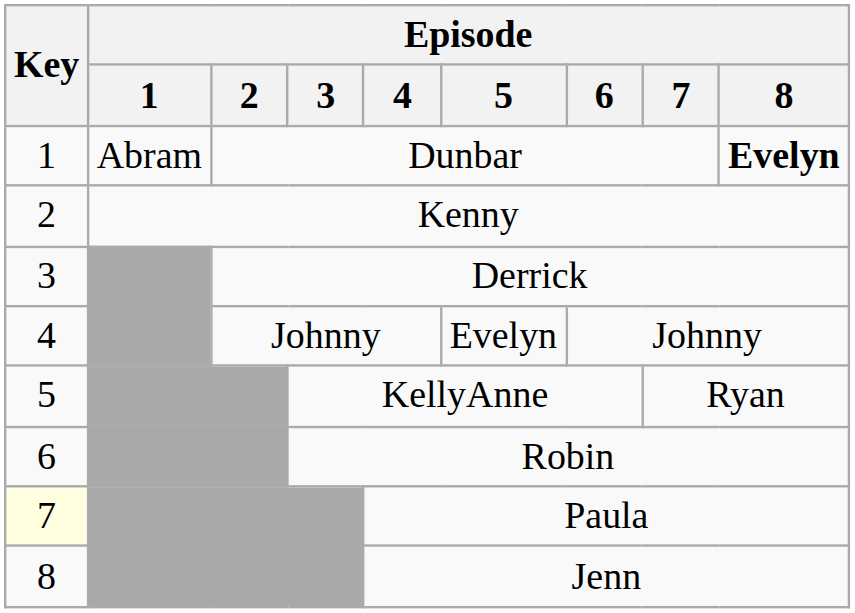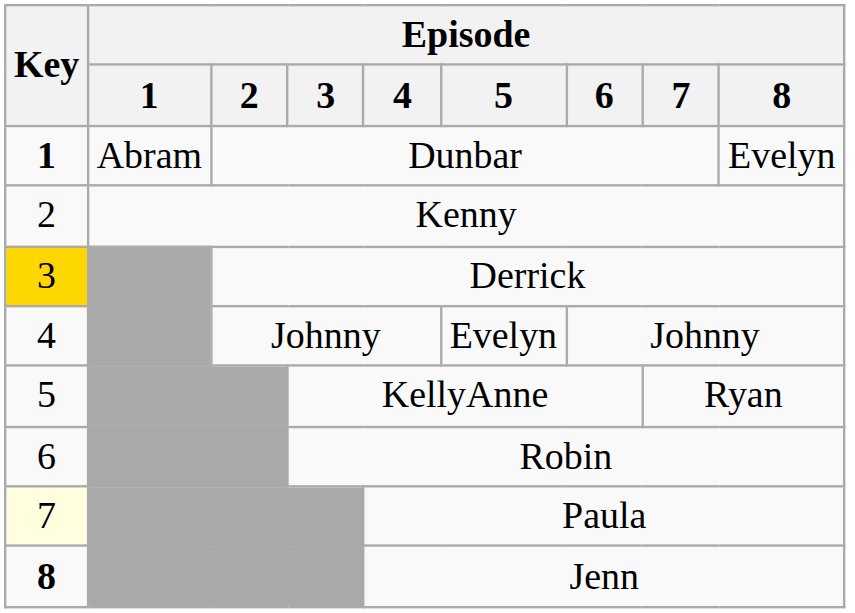(47, 154) normal -> (47, 154) bold
(784, 154) bold -> (782, 154) normal
(47, 275) no background -> (47, 275) gold background
(47, 575) normal -> (47, 575) bold
